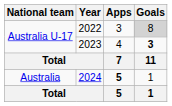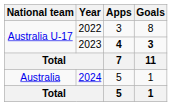(151, 28) lightgrey background -> (151, 28) no background
(119, 45) normal -> (119, 45) bold
(119, 77) bold -> (119, 77) normal
